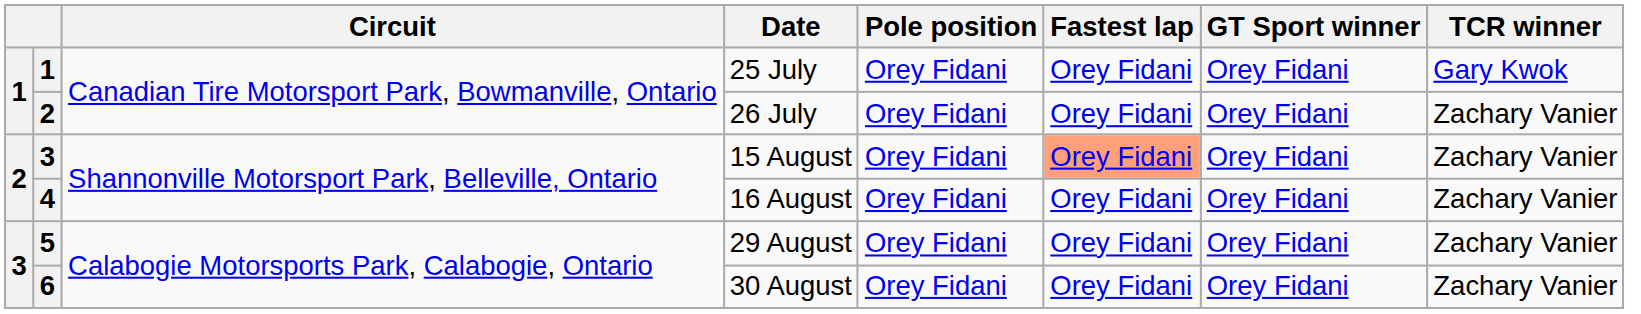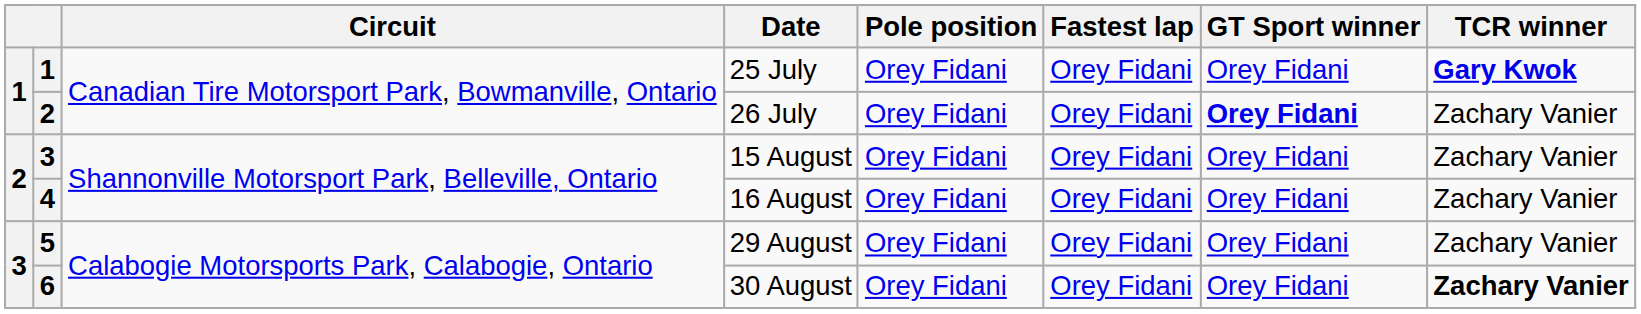(1500, 70) normal -> (1505, 70) bold
(1278, 113) normal -> (1282, 113) bold
(1121, 156) lightsalmon background -> (1121, 156) no background
(1525, 286) normal -> (1531, 286) bold
